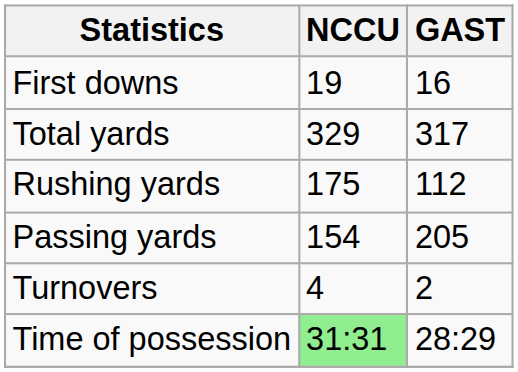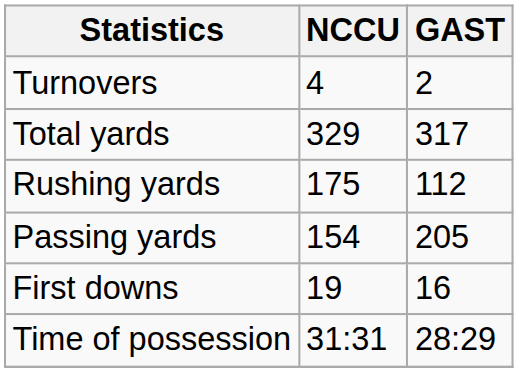rows swapped: (96, 82) <-> (85, 288)
(347, 339) lightgreen background -> (347, 339) no background
